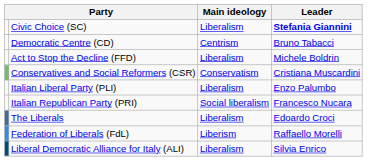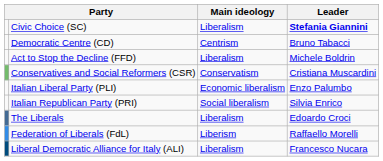(222, 88) Liberalism -> (242, 88) Economic liberalism
(313, 103) Francesco Nucara -> (316, 103) Silvia Enrico
(300, 149) Silvia Enrico -> (329, 149) Francesco Nucara
